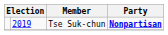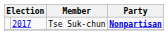(22, 24) 2019 -> (22, 24) 2017
